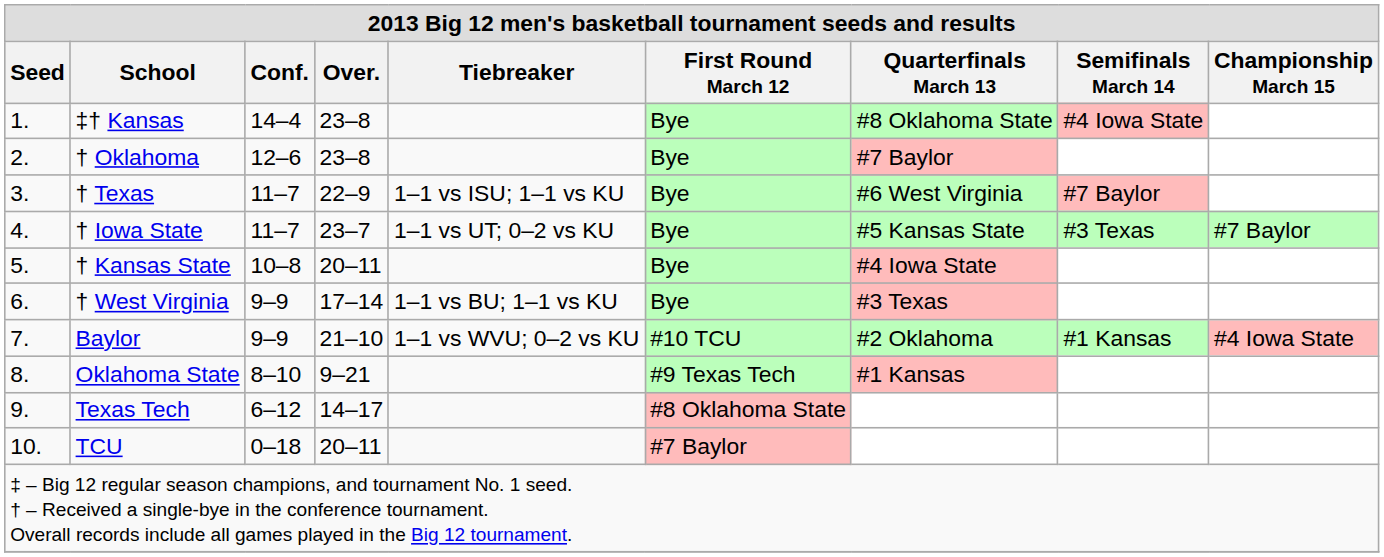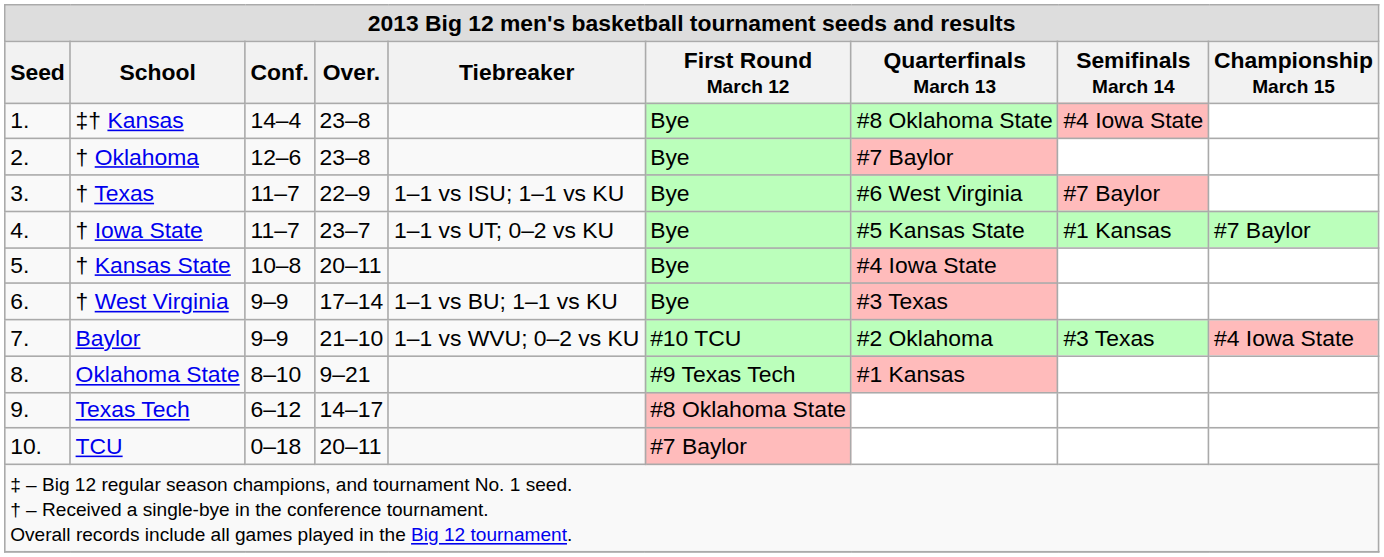(1109, 230) #3 Texas -> (1117, 230) #1 Kansas
(1117, 338) #1 Kansas -> (1109, 338) #3 Texas
